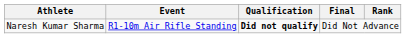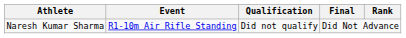(279, 26) bold -> (279, 26) normal
